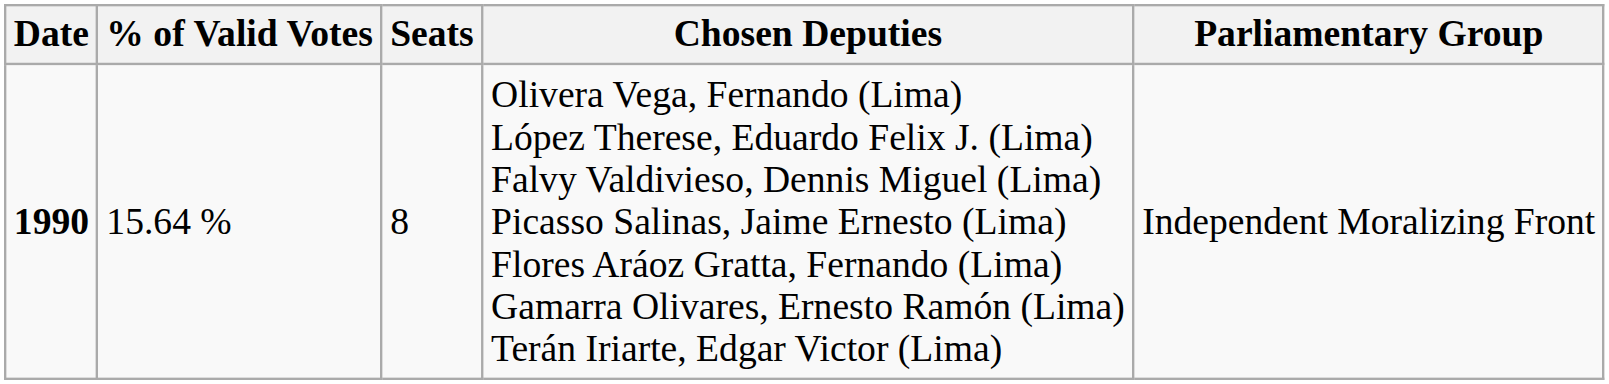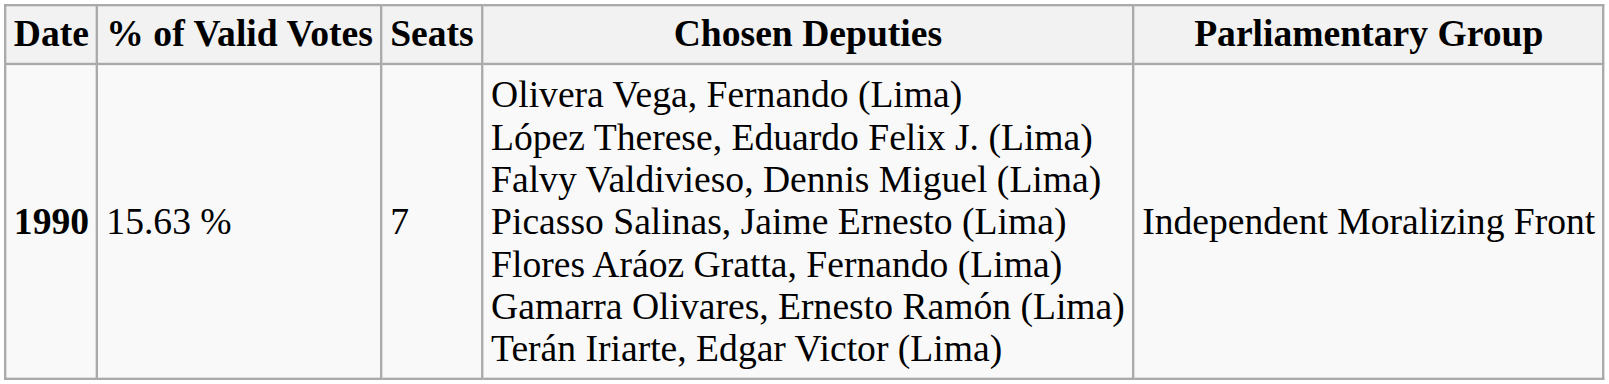(169, 220) 15.64 % -> (169, 220) 15.63 %
(400, 220) 8 -> (400, 220) 7
